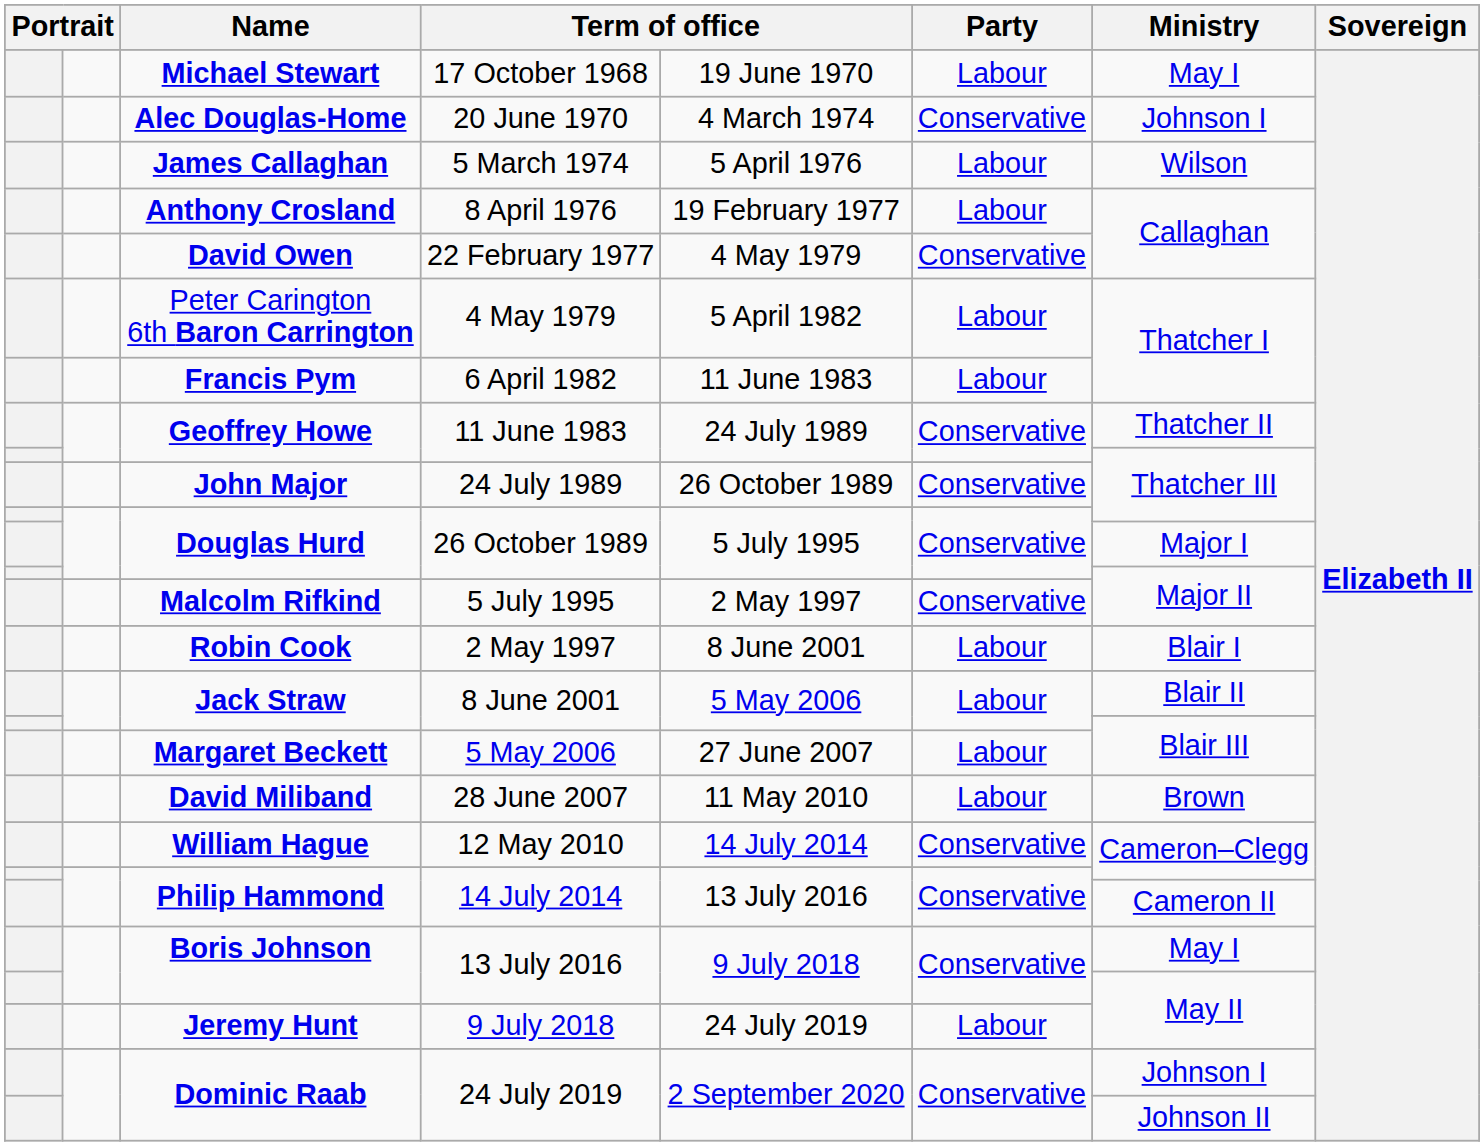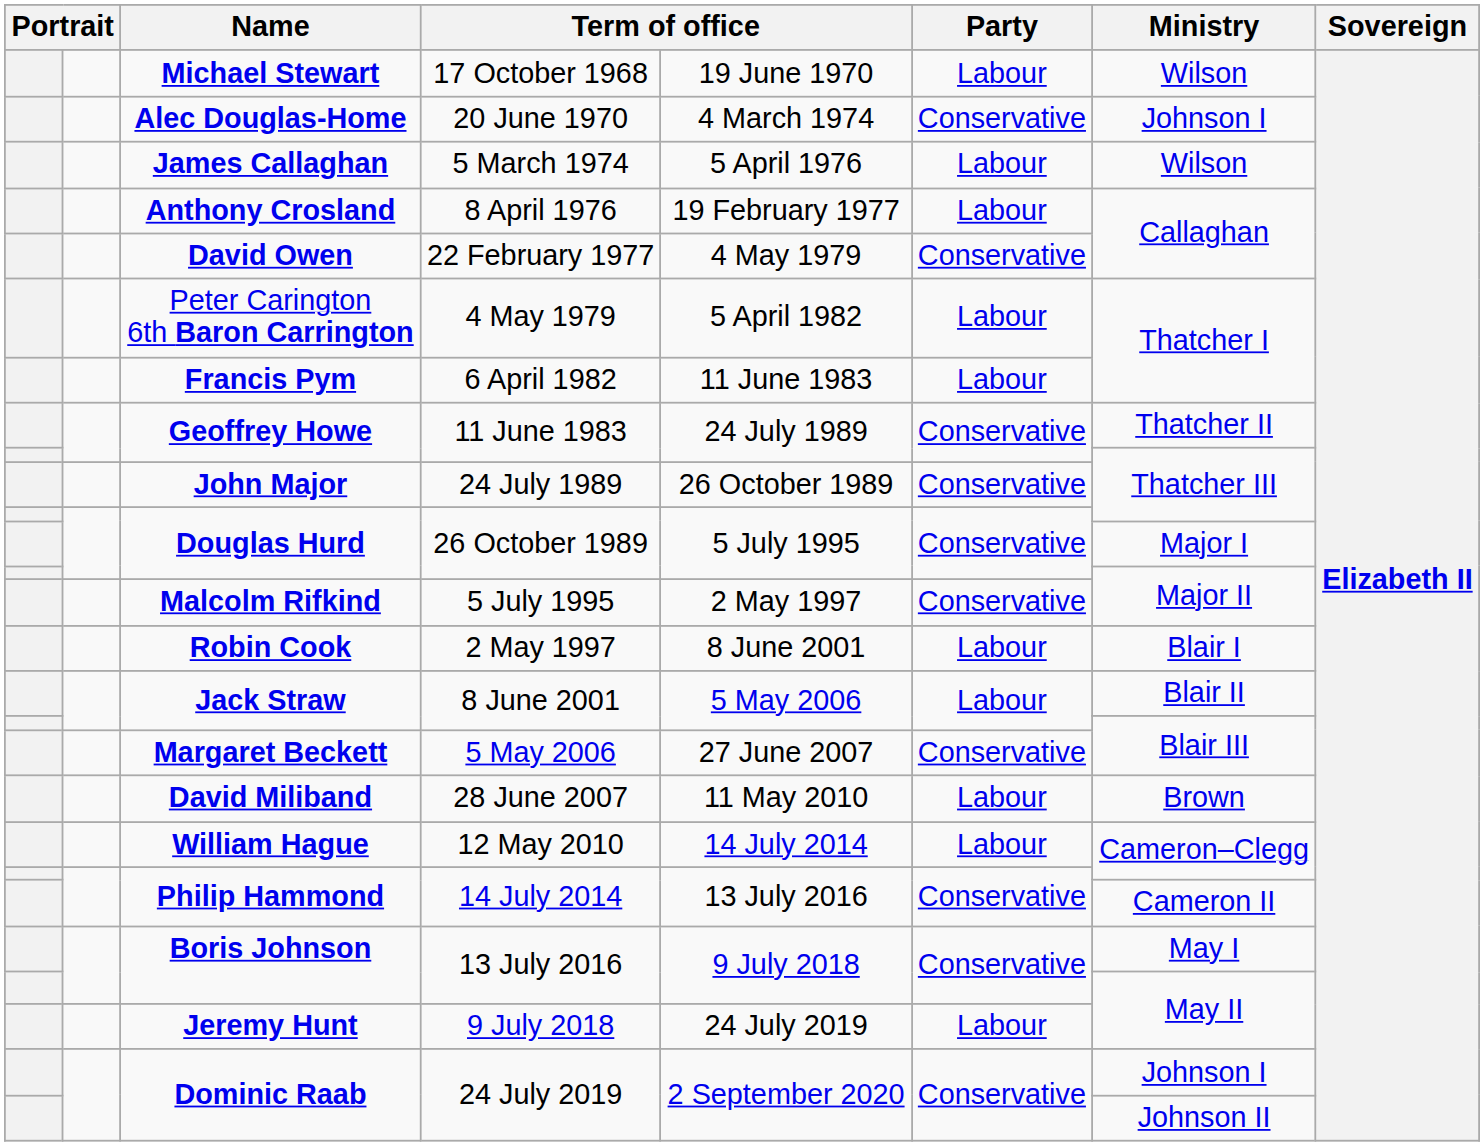(1204, 73) May I -> (1204, 73) Wilson
(1002, 752) Labour -> (1002, 752) Conservative
(1002, 843) Conservative -> (1002, 843) Labour
